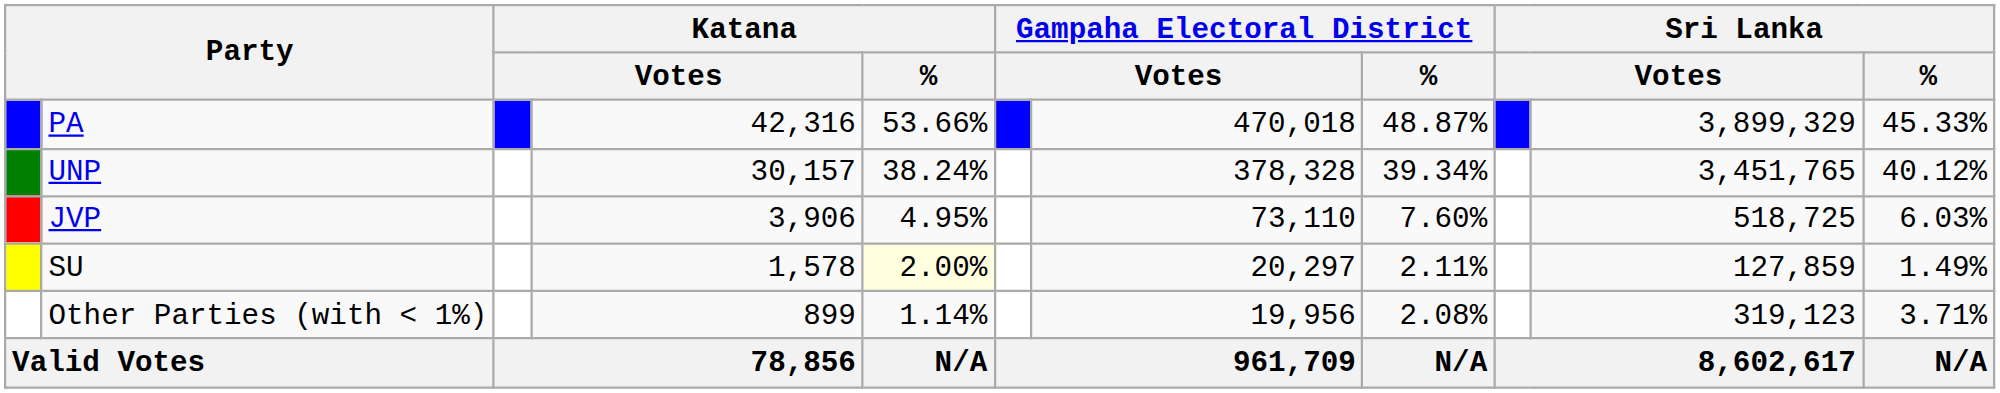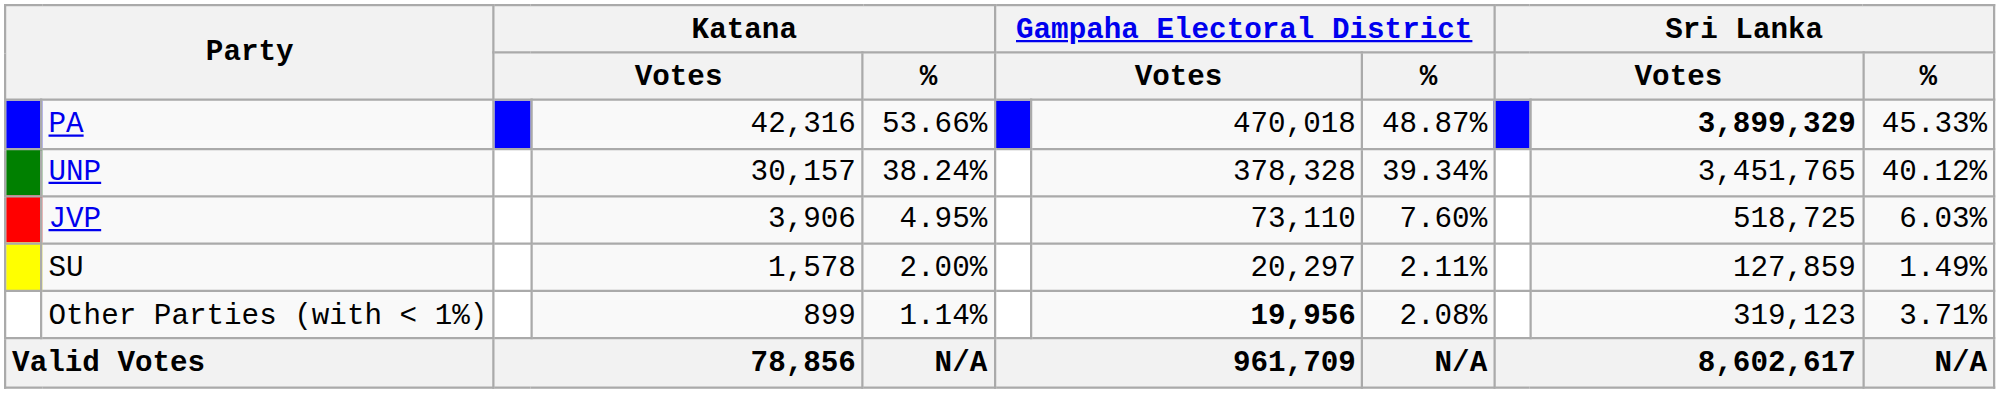(1777, 124) normal -> (1777, 124) bold
(943, 267) lightyellow background -> (943, 267) no background
(1303, 315) normal -> (1303, 315) bold
